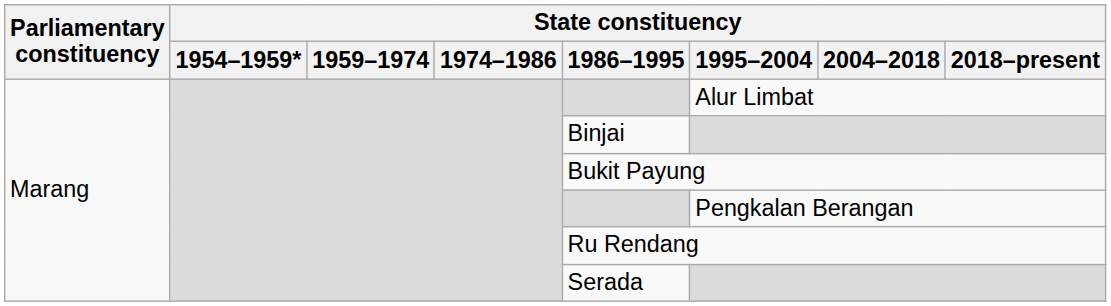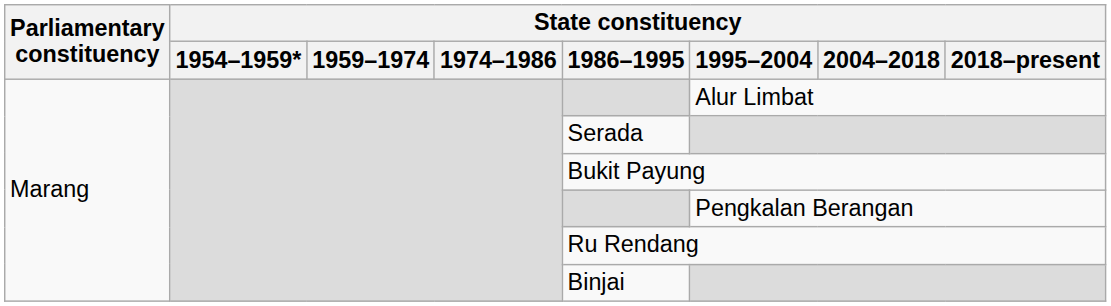(596, 134) Binjai -> (605, 134) Serada
(605, 282) Serada -> (596, 282) Binjai
